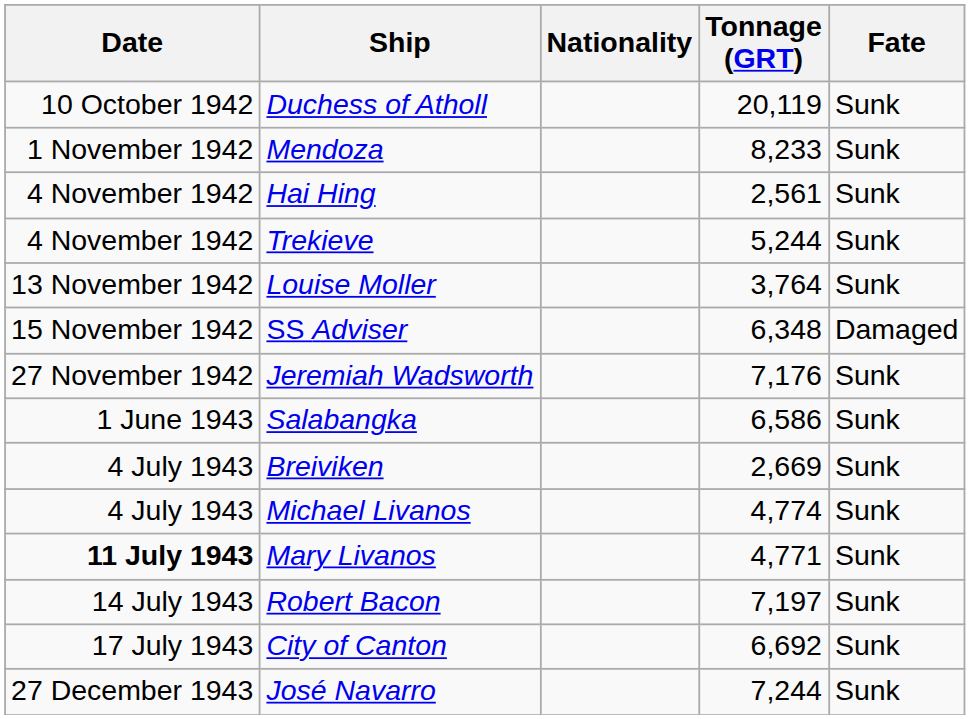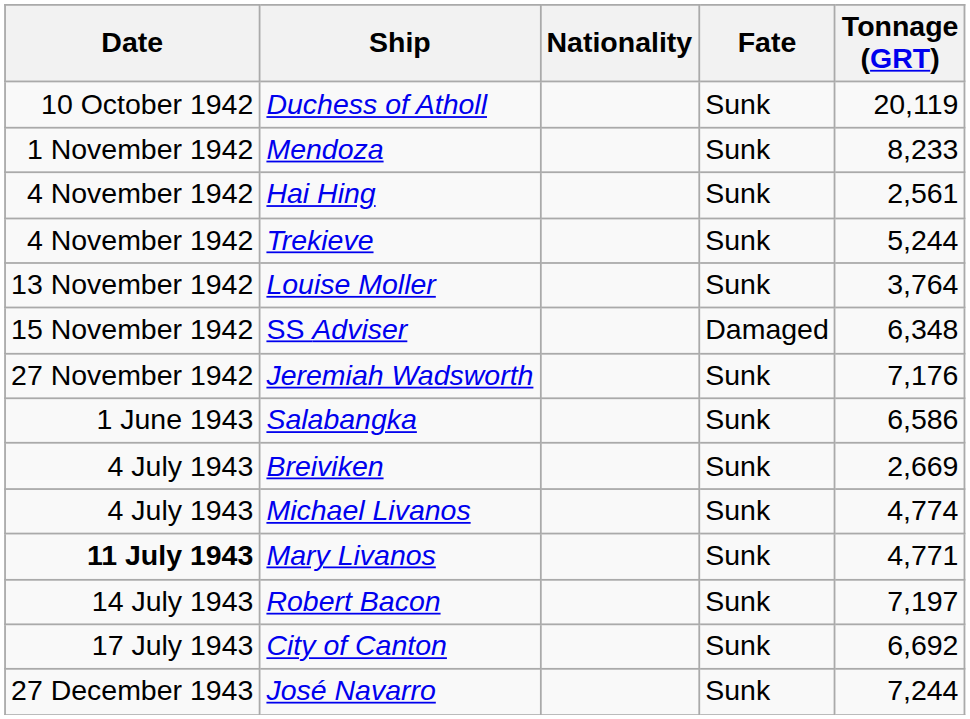columns swapped: (764, 43) <-> (897, 43)
